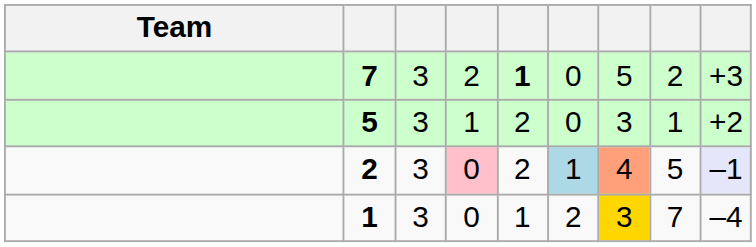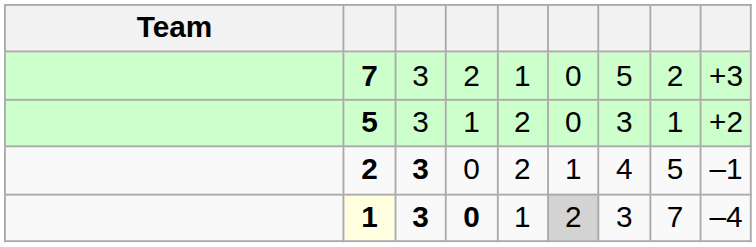(522, 75) bold -> (522, 75) normal
(421, 169) normal -> (421, 169) bold
(471, 169) pink background -> (471, 169) no background
(573, 169) lightblue background -> (573, 169) no background
(624, 169) lightsalmon background -> (624, 169) no background
(726, 169) lavender background -> (726, 169) no background
(370, 216) no background -> (370, 216) lightyellow background
(421, 216) normal -> (421, 216) bold
(471, 216) normal -> (471, 216) bold
(573, 216) no background -> (573, 216) lightgrey background
(624, 216) gold background -> (624, 216) no background
